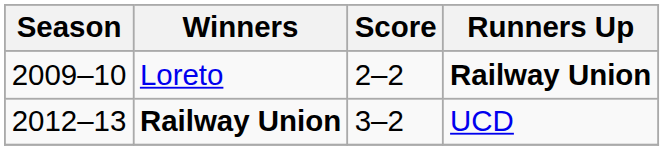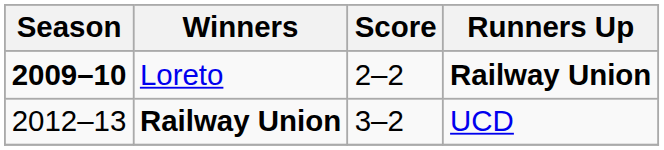(69, 74) normal -> (69, 74) bold
